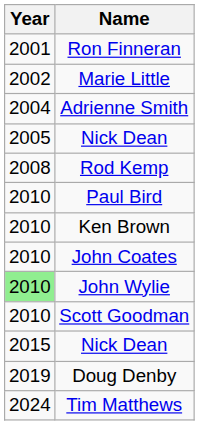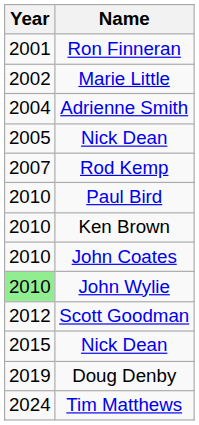(30, 167) 2008 -> (30, 167) 2007
(30, 316) 2010 -> (30, 316) 2012
